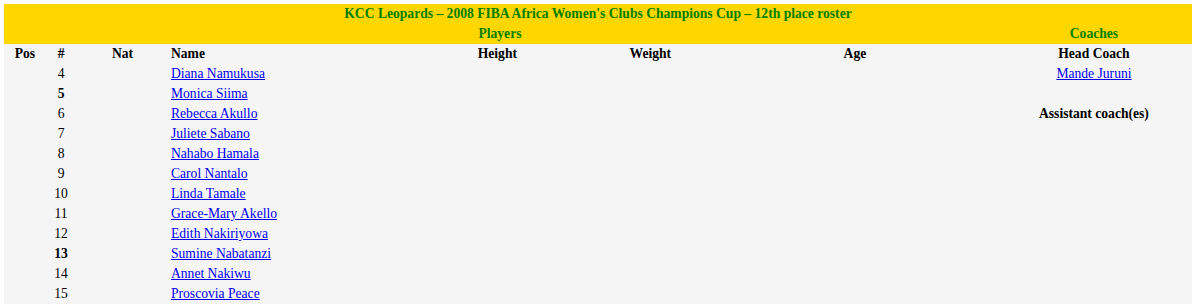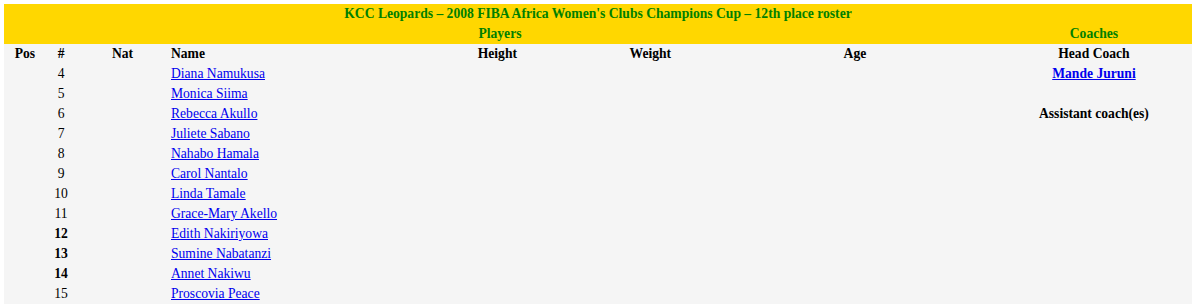(1094, 74) normal -> (1094, 74) bold
(61, 94) bold -> (61, 94) normal
(61, 234) normal -> (61, 234) bold
(61, 274) normal -> (61, 274) bold
